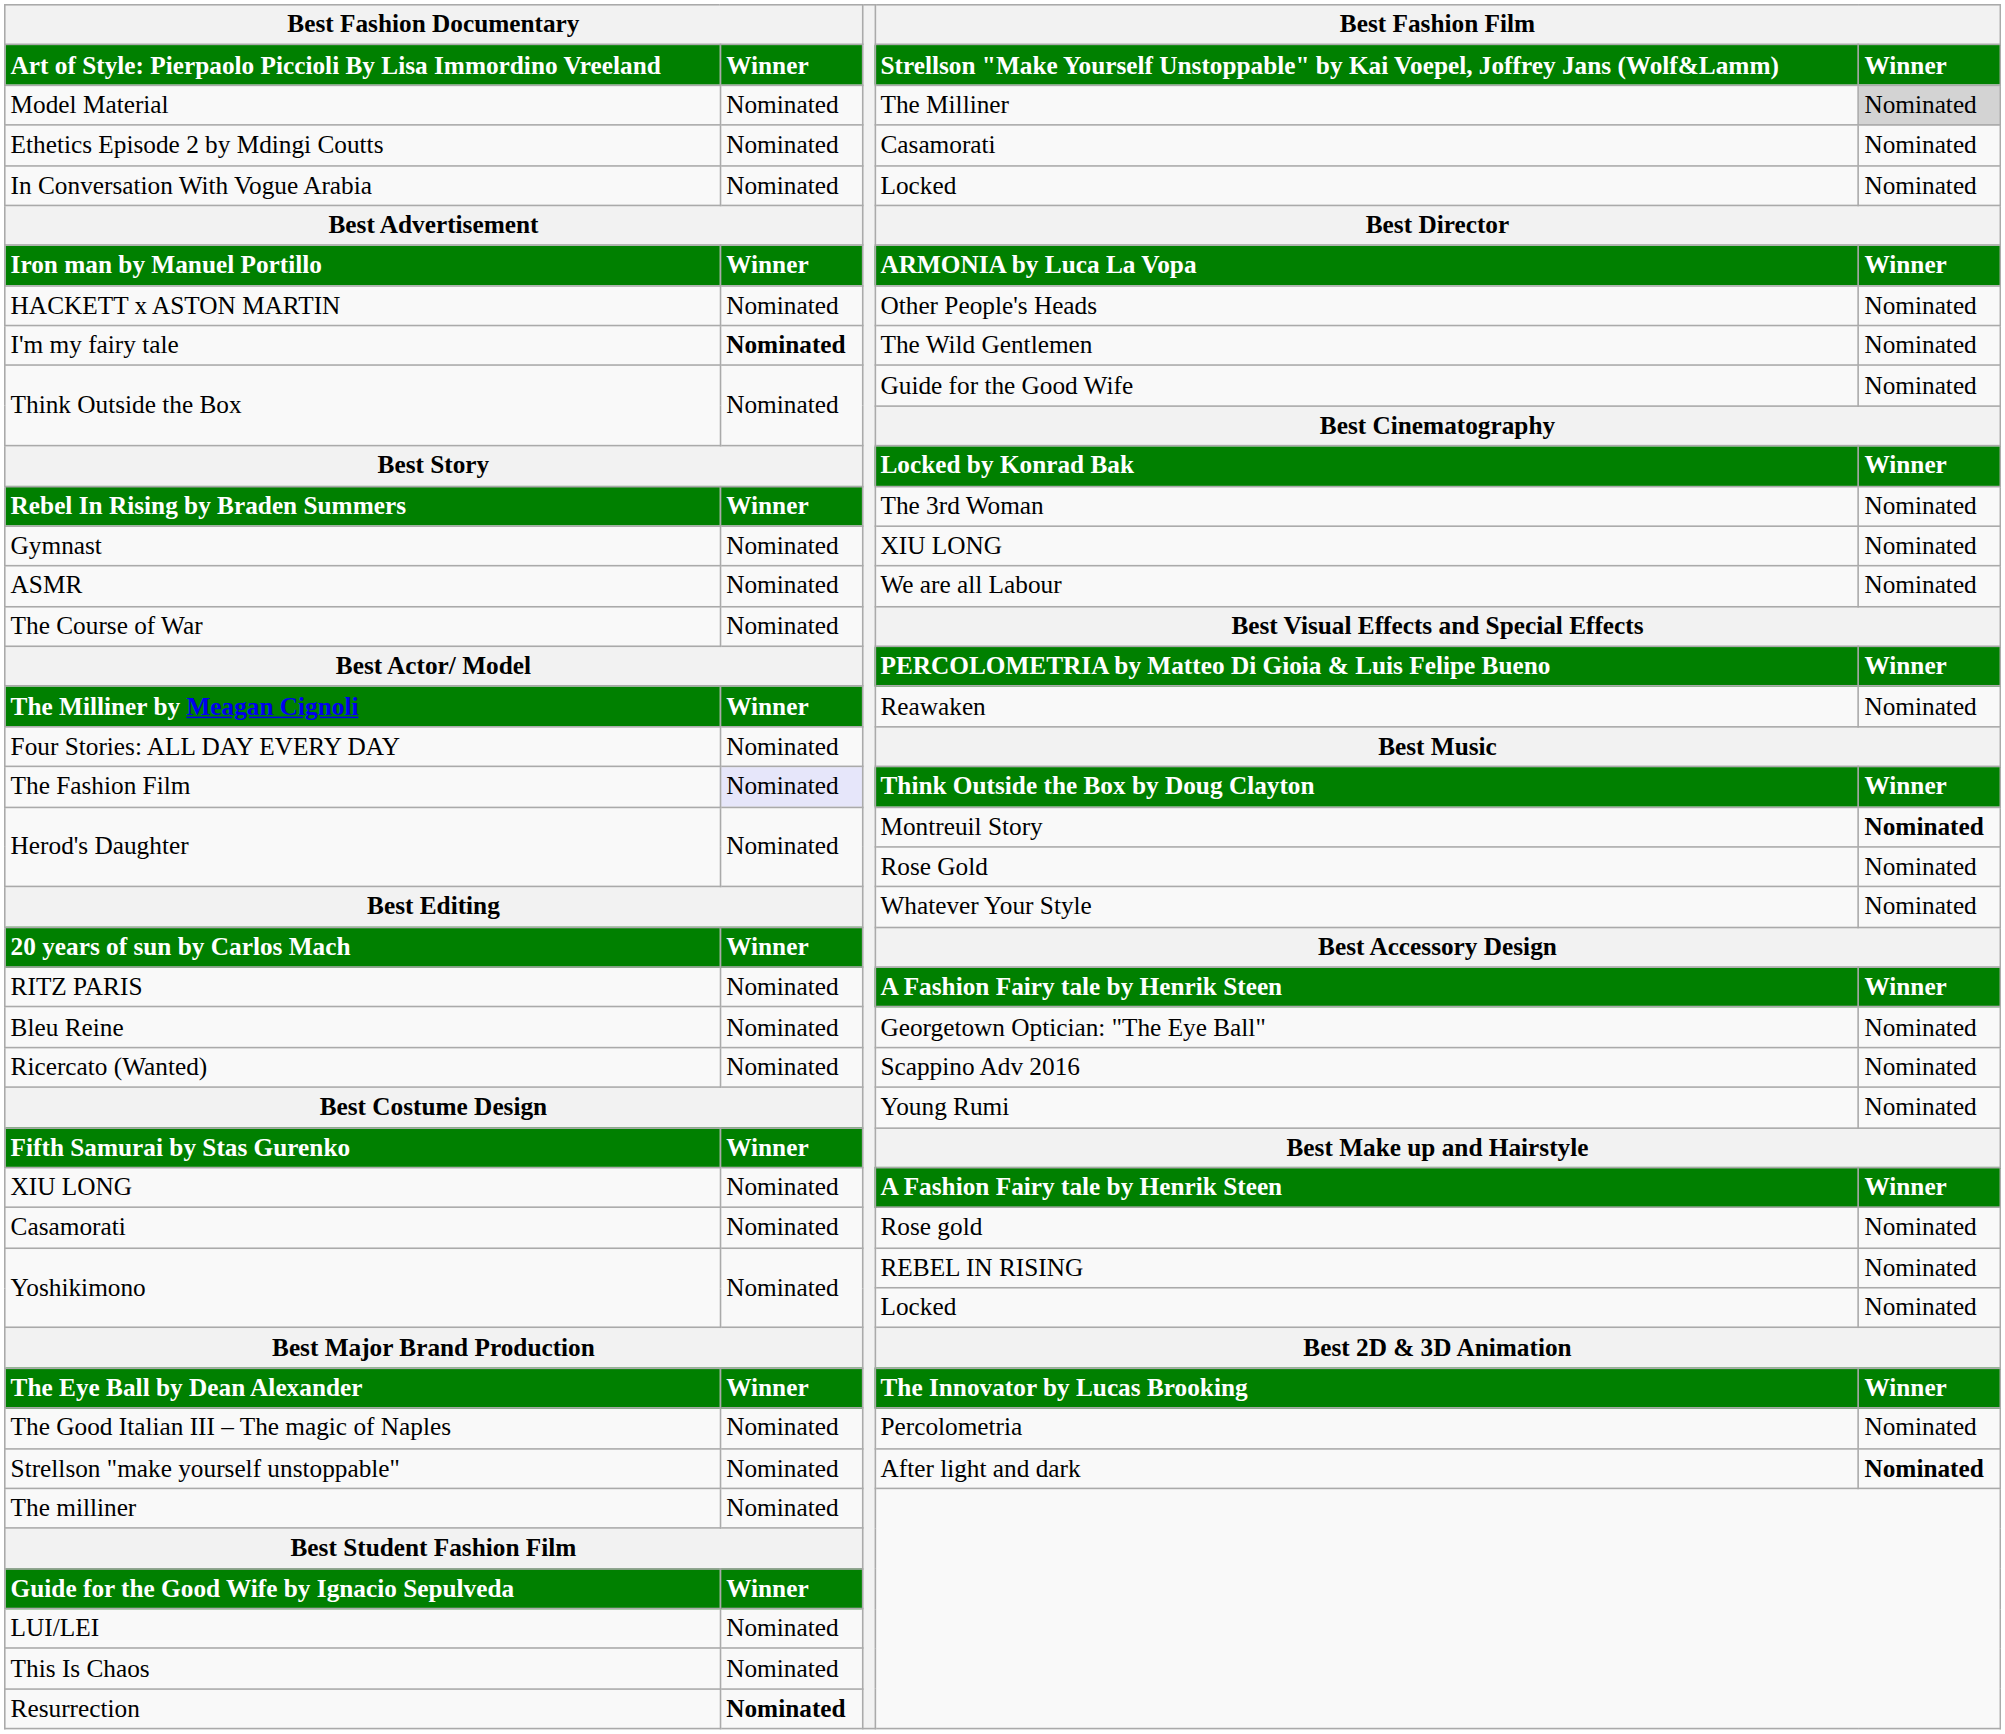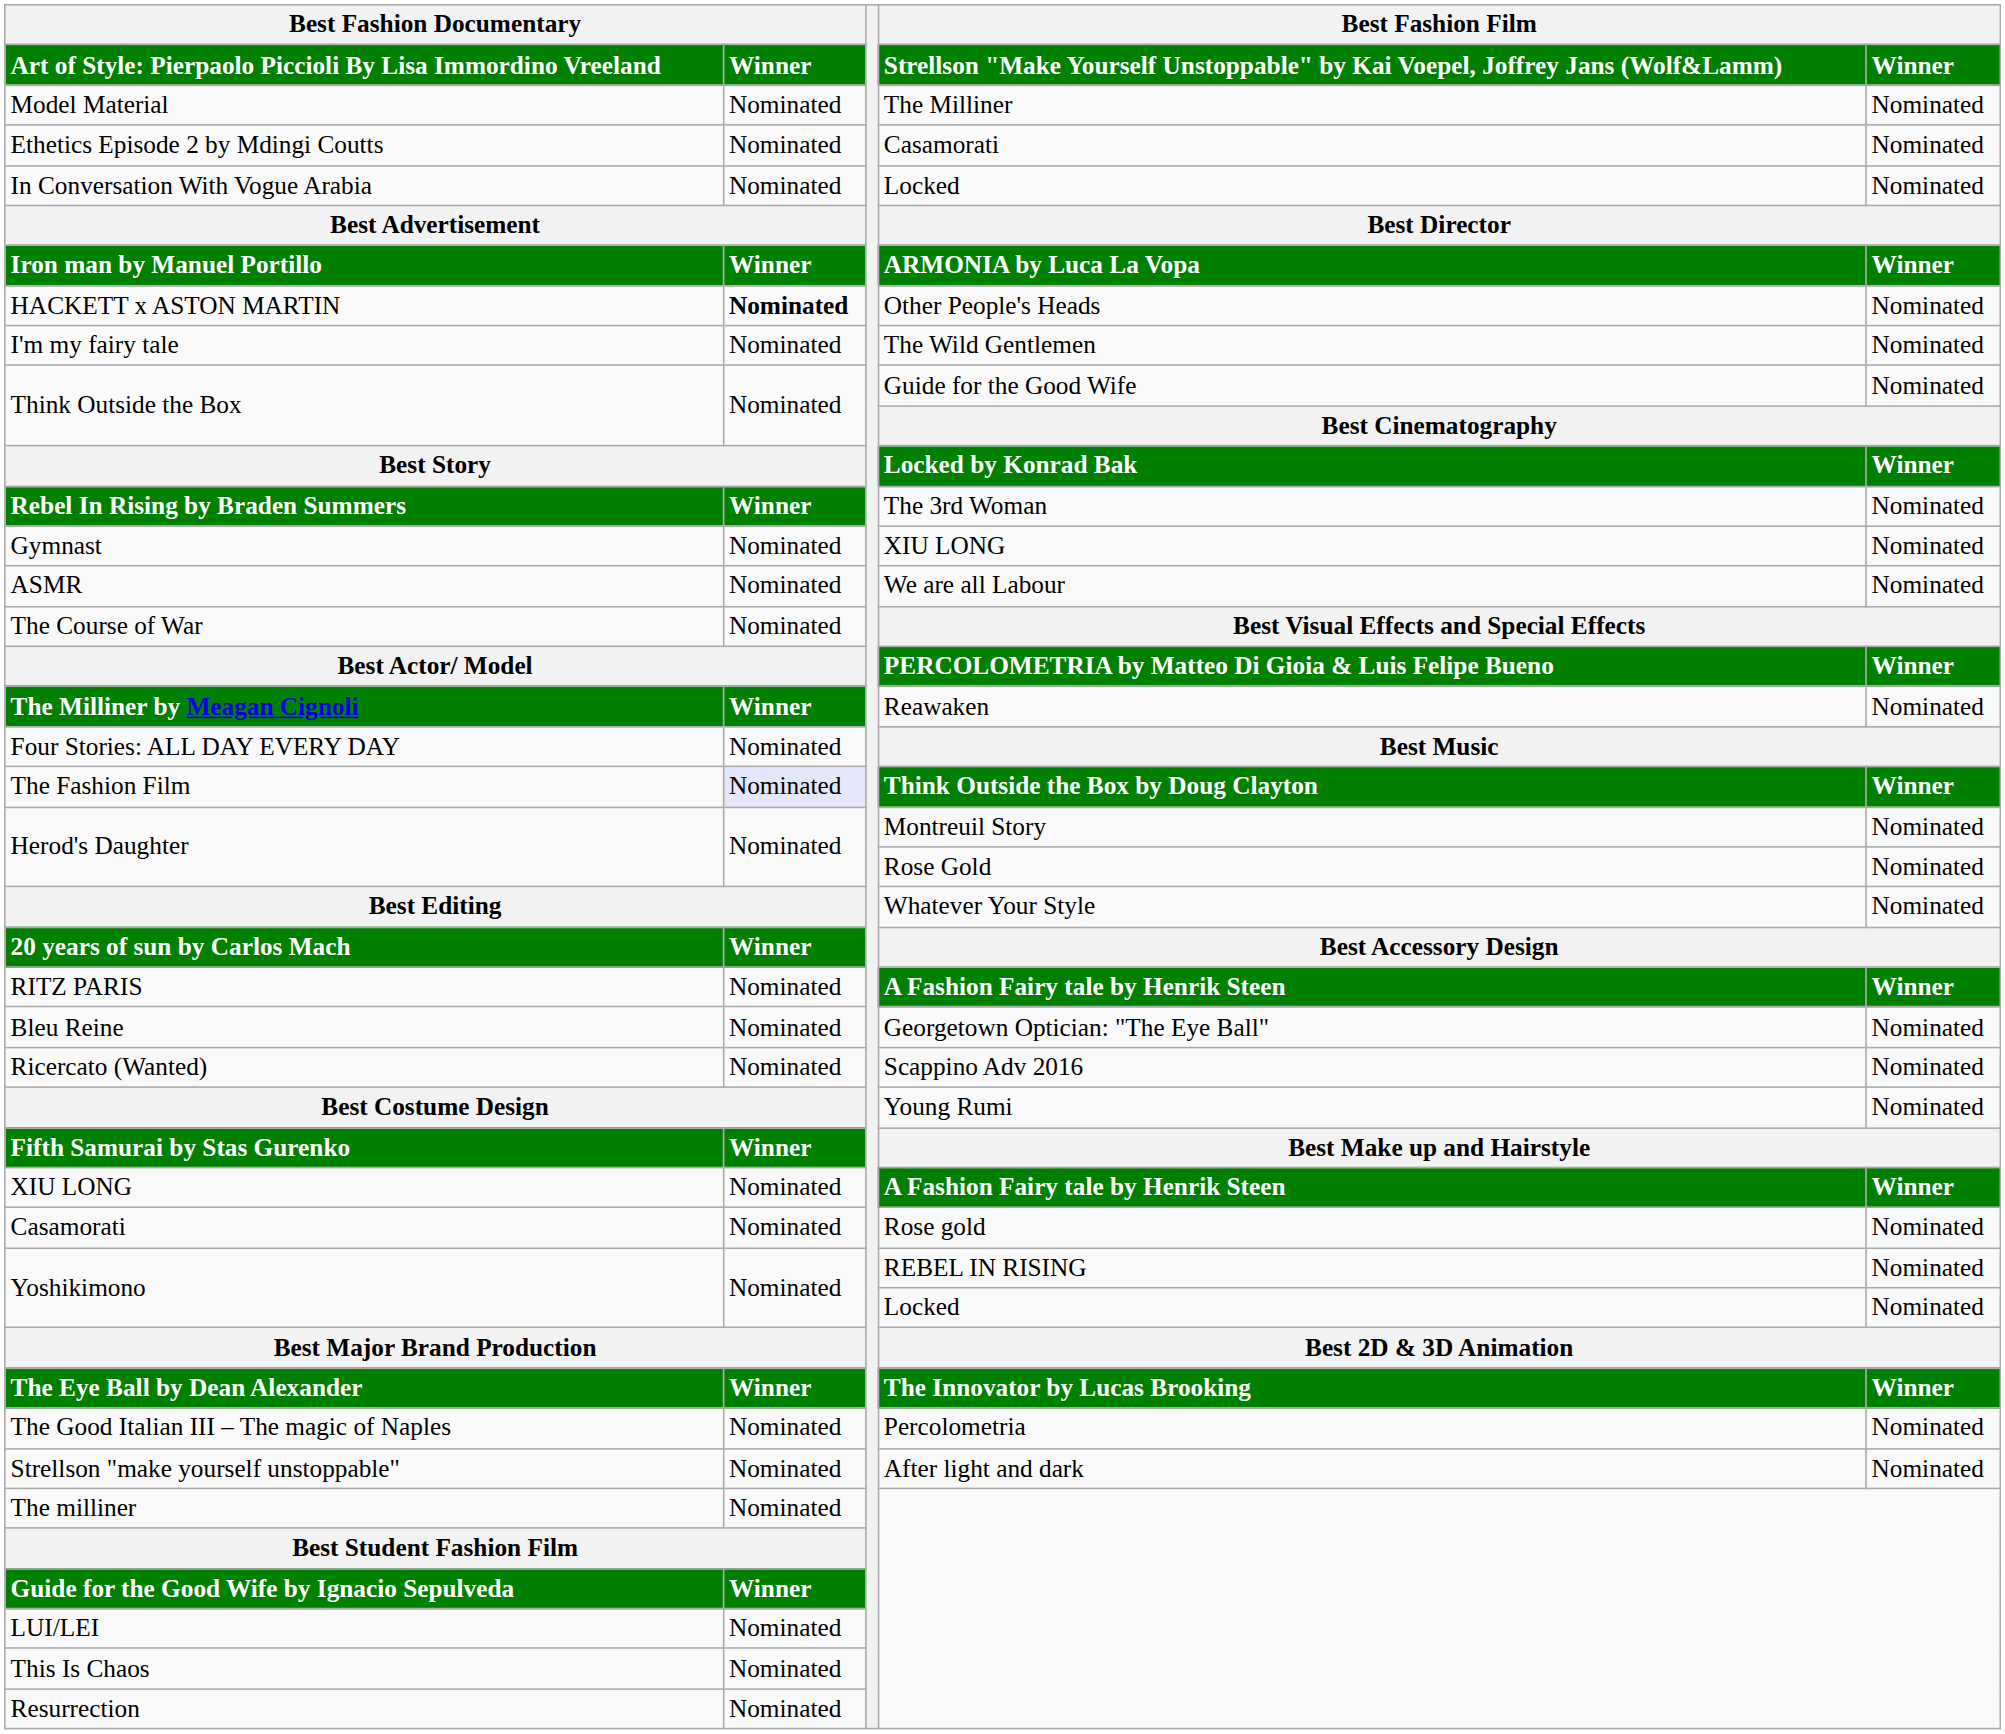(1921, 104) lightgrey background -> (1928, 104) no background
(782, 305) normal -> (789, 305) bold
(786, 345) bold -> (785, 345) normal
(1924, 826) bold -> (1928, 826) normal
(1924, 1467) bold -> (1928, 1467) normal
(786, 1708) bold -> (785, 1708) normal
